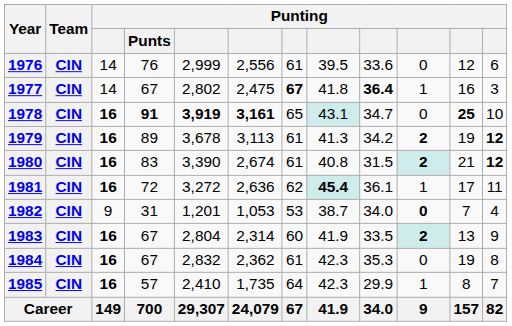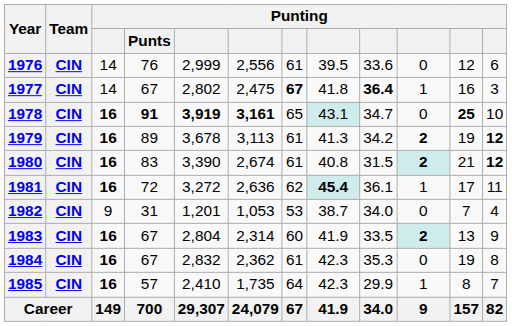(423, 211) bold -> (423, 211) normal
